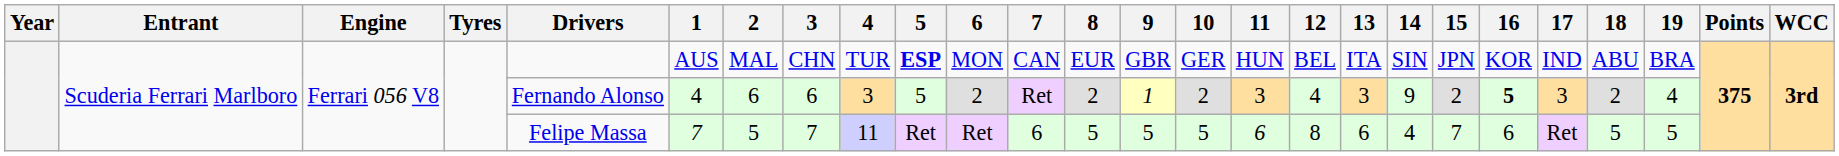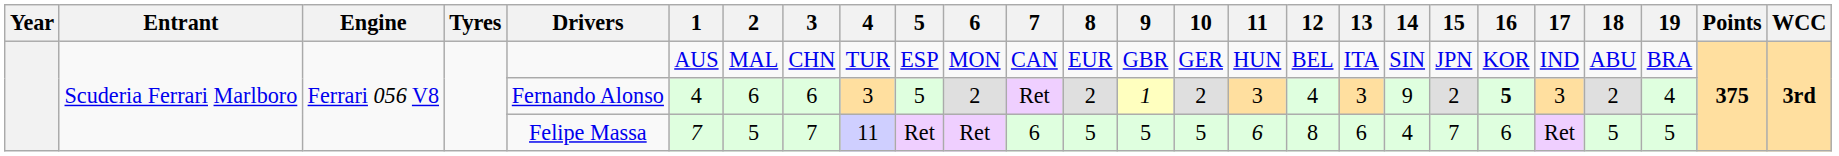(921, 59) bold -> (919, 59) normal
